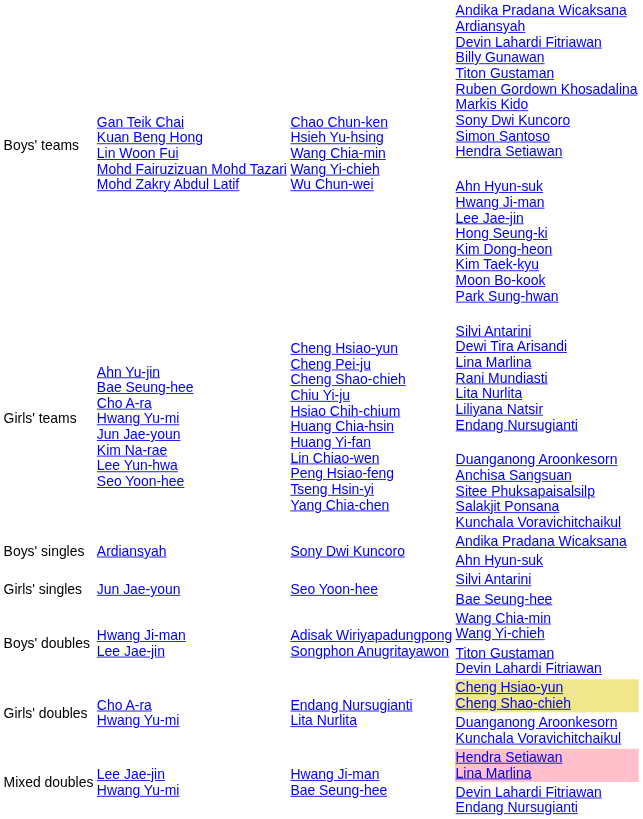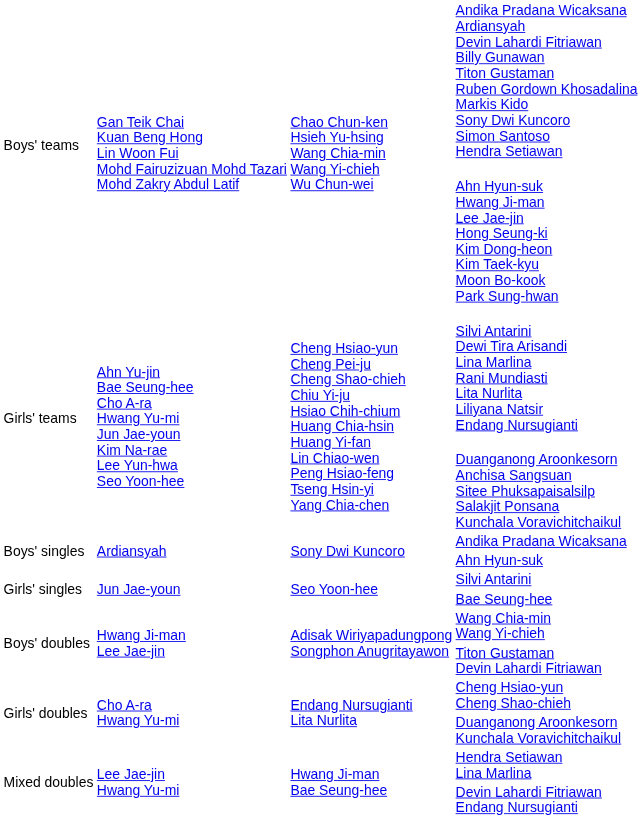(513, 695) khaki background -> (513, 695) no background
(509, 765) pink background -> (509, 765) no background
